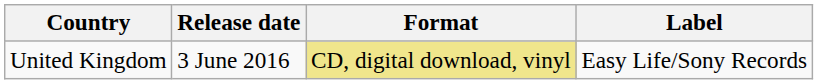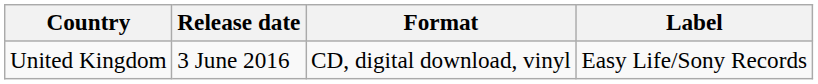(441, 59) khaki background -> (441, 59) no background
